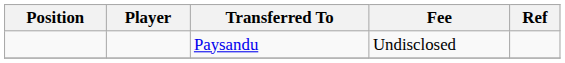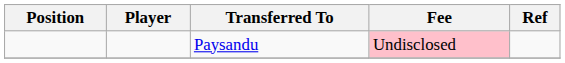(414, 44) no background -> (414, 44) pink background
